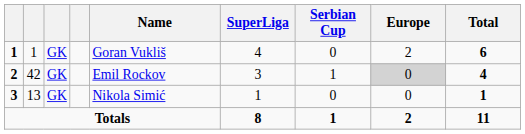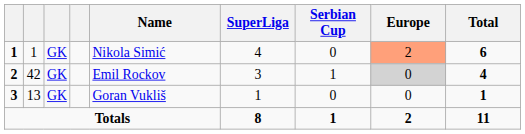(129, 52) Goran Vukliš -> (129, 52) Nikola Simić
(408, 52) no background -> (408, 52) lightsalmon background
(129, 96) Nikola Simić -> (129, 96) Goran Vukliš
